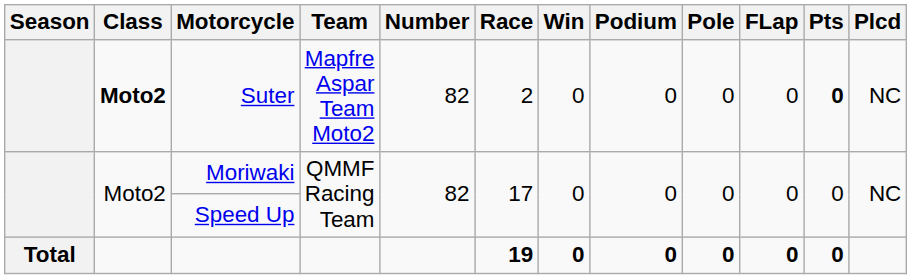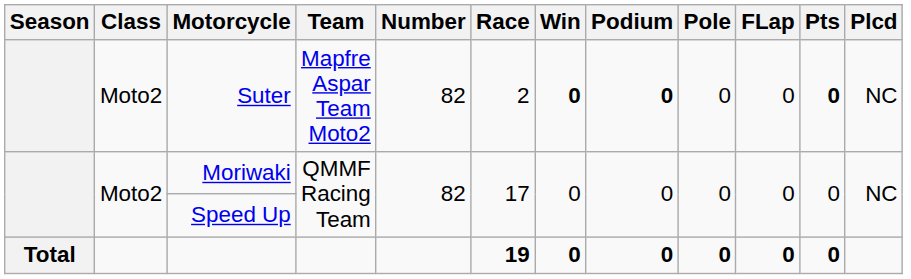(133, 95) bold -> (131, 95) normal
(578, 95) normal -> (575, 95) bold
(671, 95) normal -> (667, 95) bold
